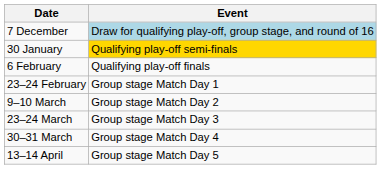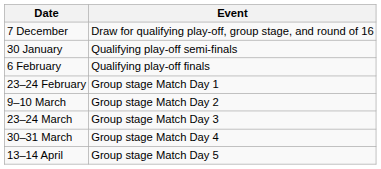(232, 31) lightblue background -> (232, 31) no background
(164, 49) gold background -> (164, 49) no background
